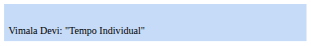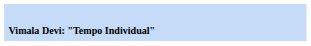(77, 31) normal -> (82, 31) bold
